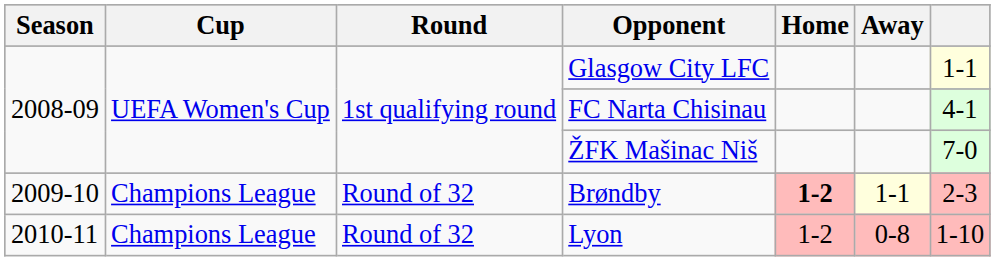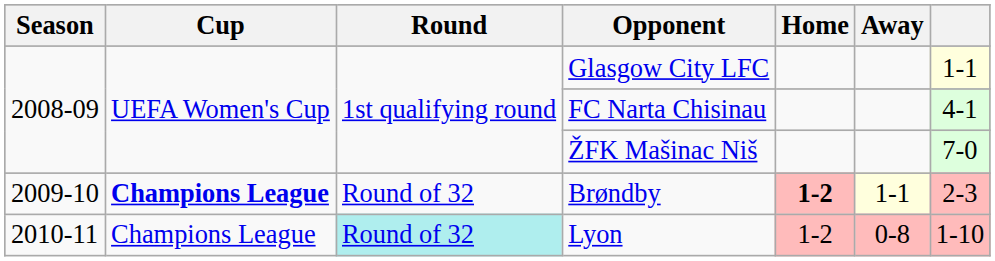(213, 192) normal -> (220, 192) bold
(408, 234) no background -> (408, 234) paleturquoise background
